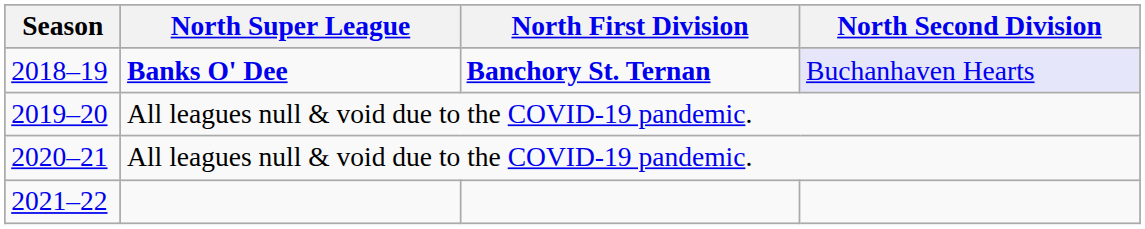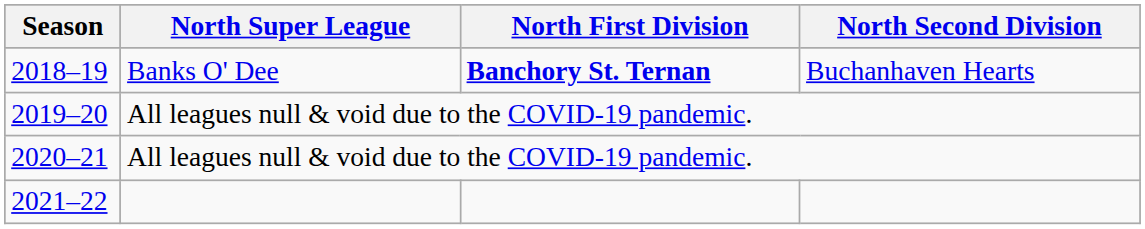(207, 69) bold -> (203, 69) normal
(920, 69) lavender background -> (920, 69) no background
